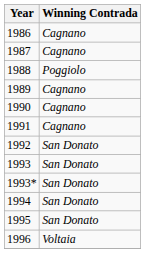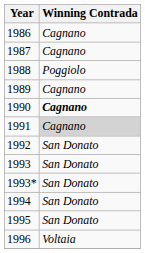(64, 107) normal -> (65, 107) bold
(64, 126) no background -> (64, 126) lightgrey background
